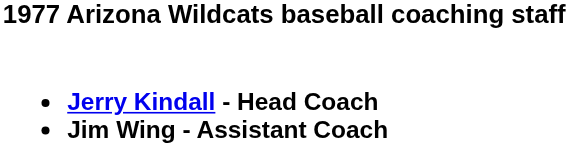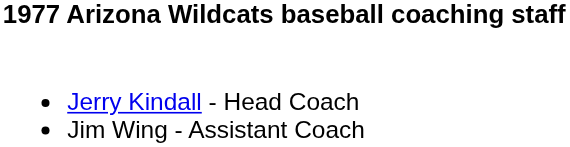(284, 115) bold -> (284, 115) normal
